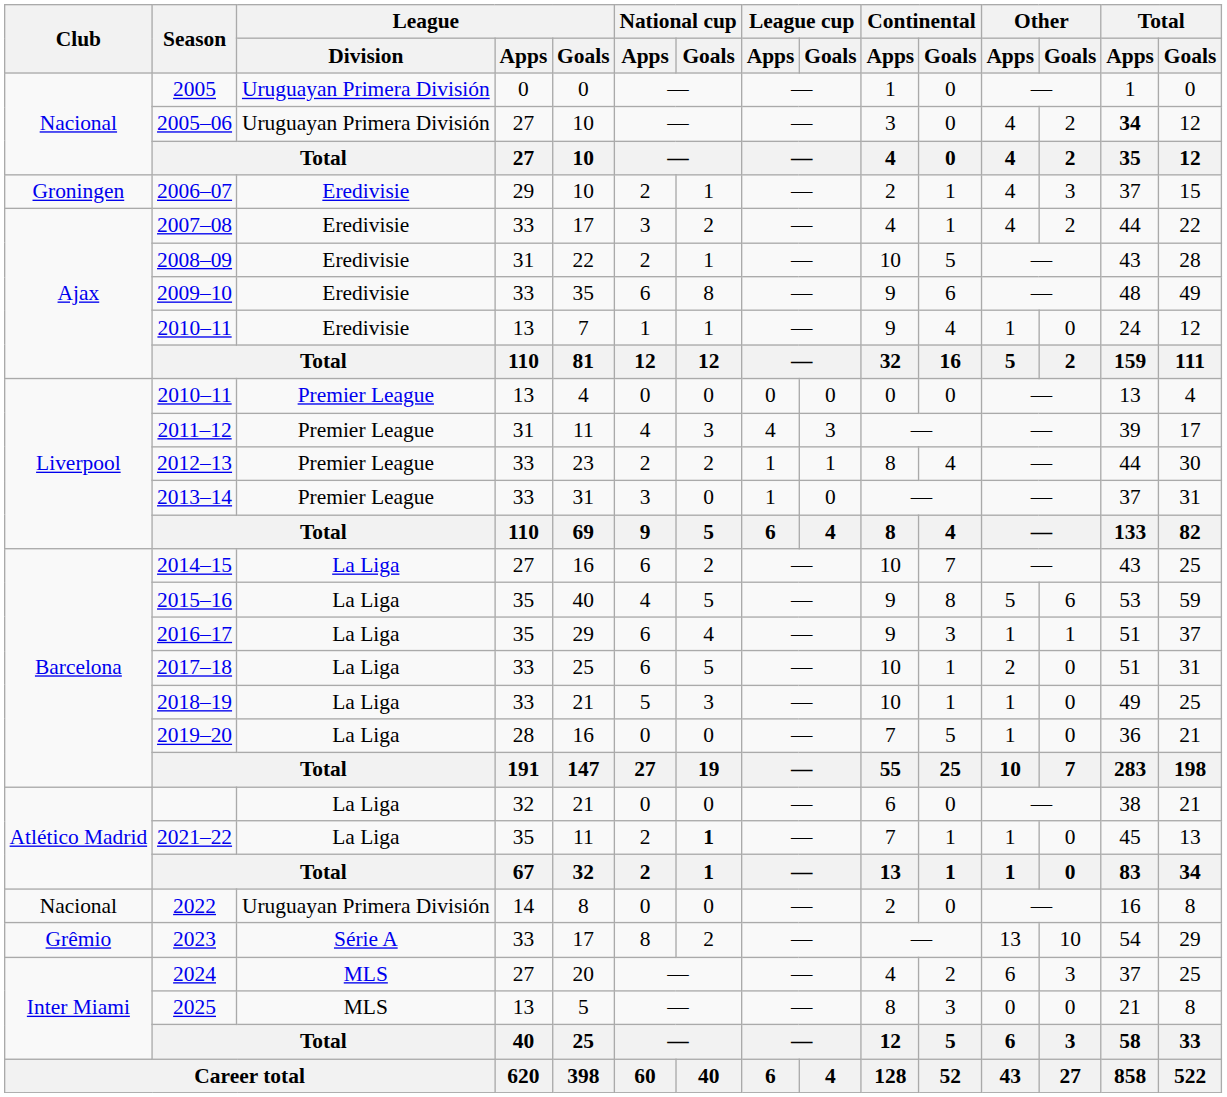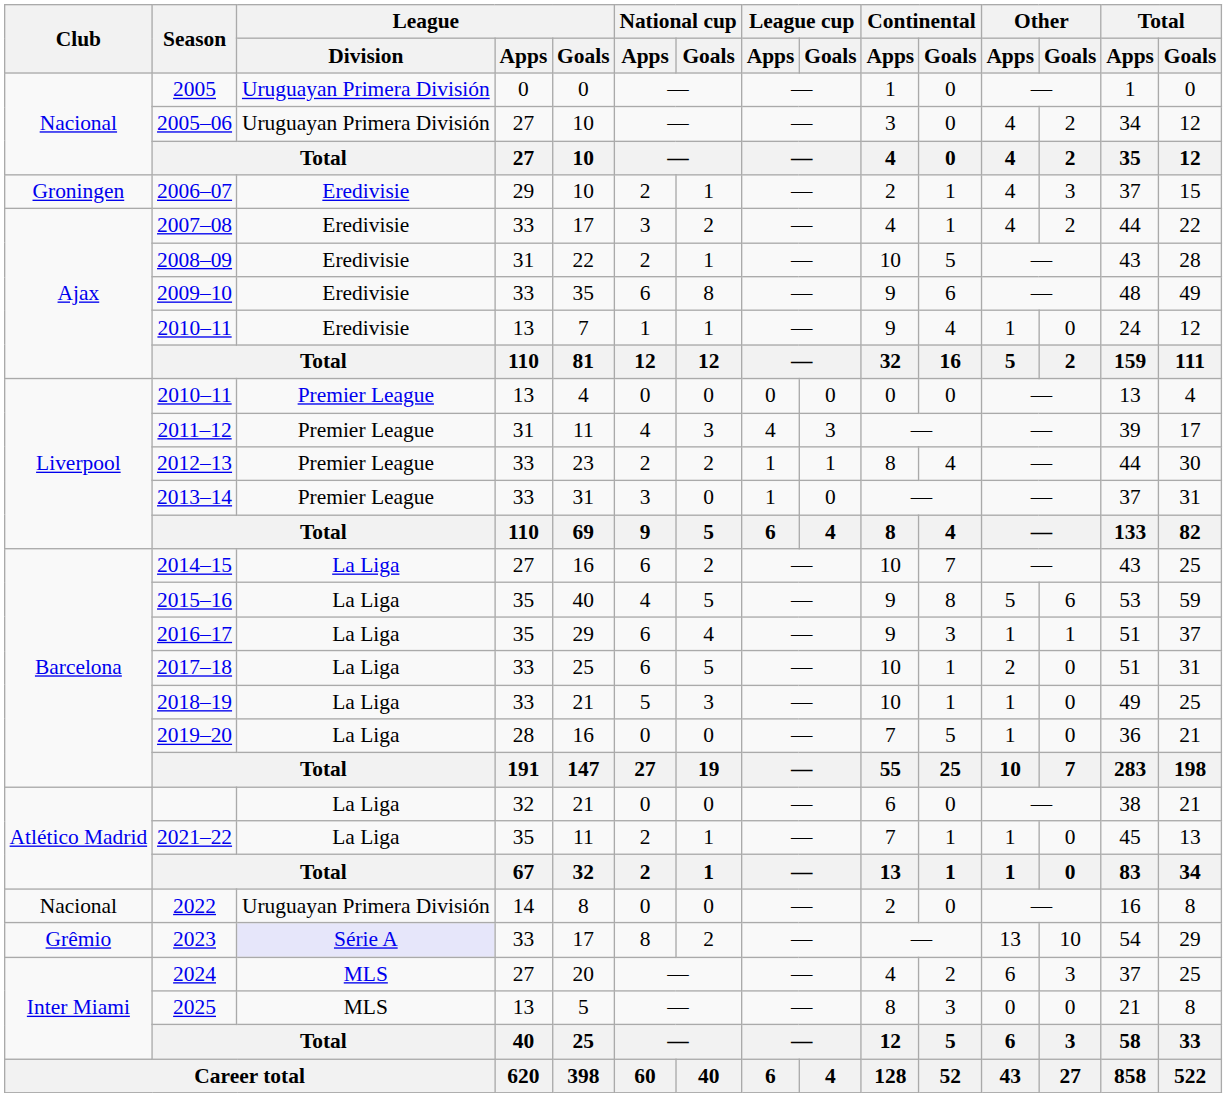(1130, 123) bold -> (1130, 123) normal
(709, 837) bold -> (709, 837) normal
(366, 939) no background -> (366, 939) lavender background
